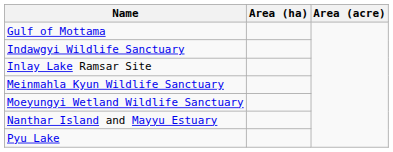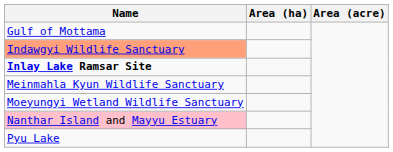(96, 49) no background -> (96, 49) lightsalmon background
(79, 67) normal -> (79, 67) bold
(112, 120) no background -> (112, 120) pink background
